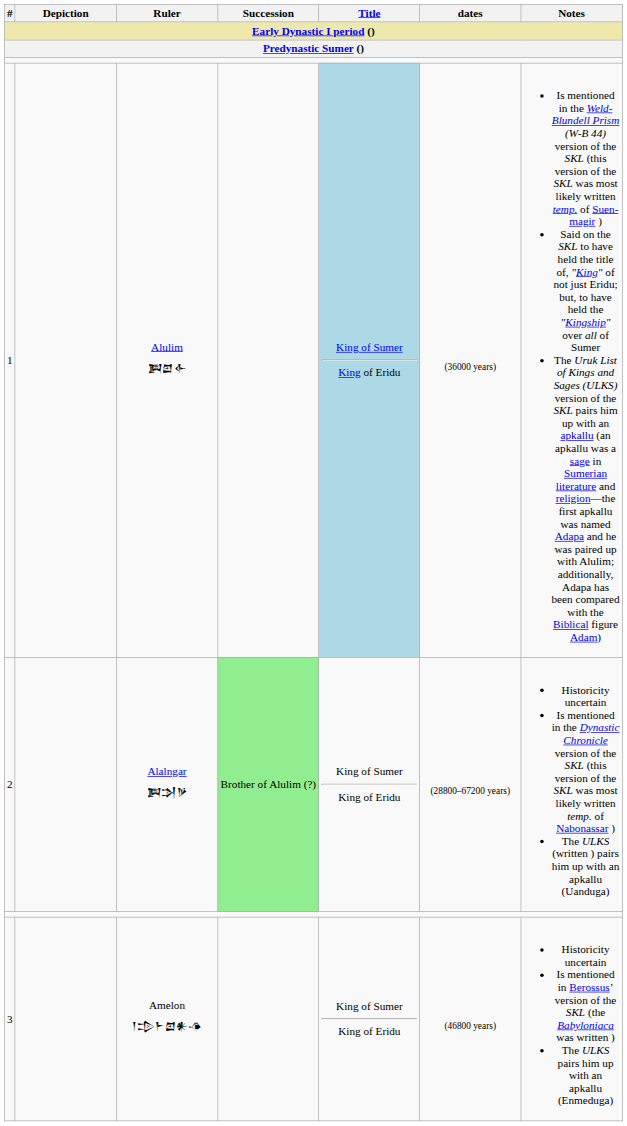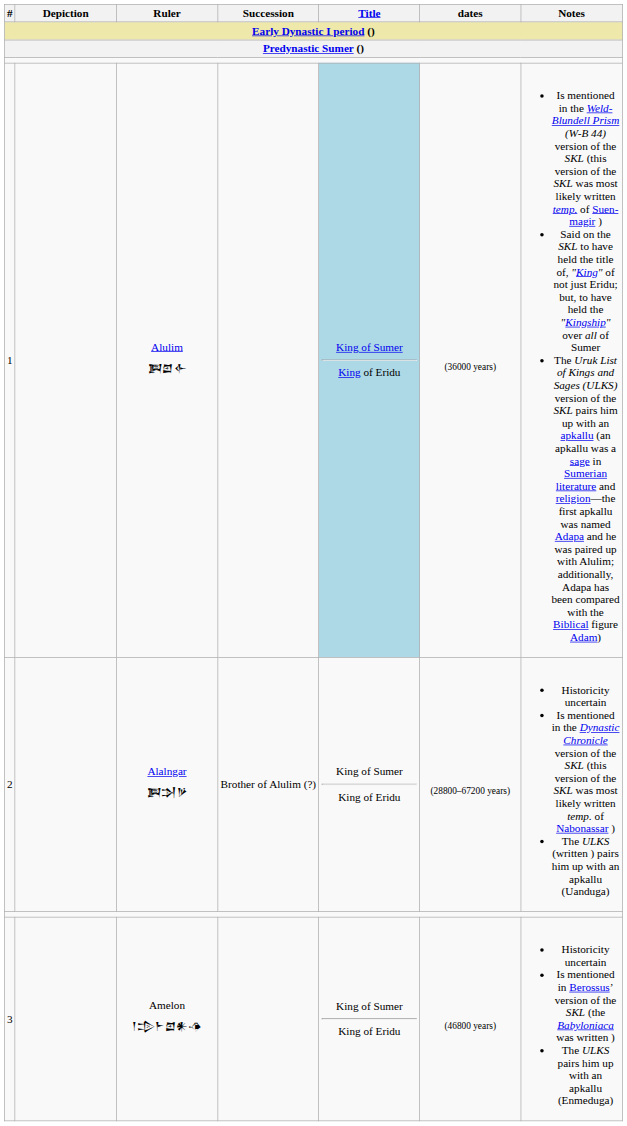(268, 784) lightgreen background -> (268, 784) no background
